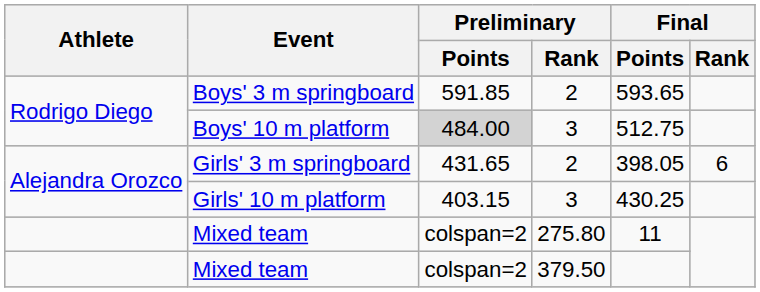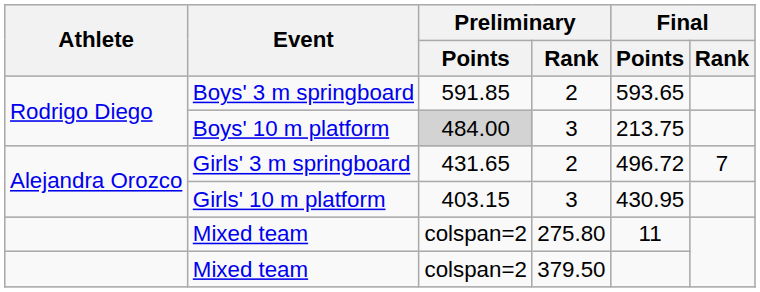(650, 129) 512.75 -> (650, 129) 213.75
(650, 164) 398.05 -> (650, 164) 496.72
(722, 164) 6 -> (722, 164) 7
(650, 199) 430.25 -> (650, 199) 430.95
